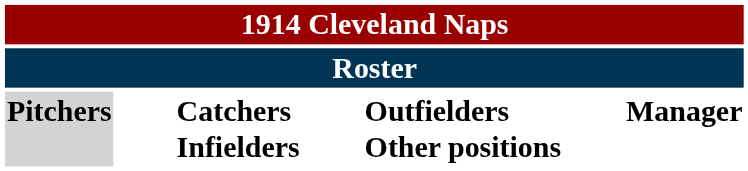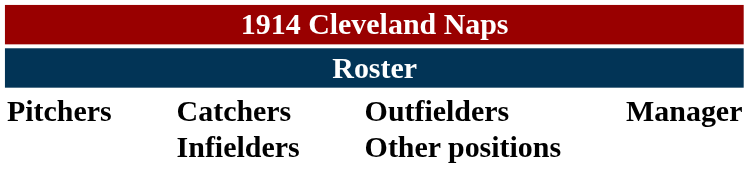(59, 110) lightgrey background -> (59, 110) no background
